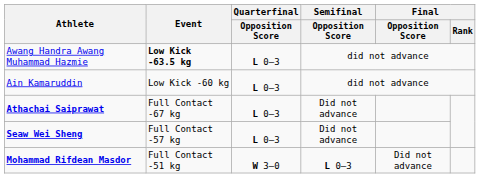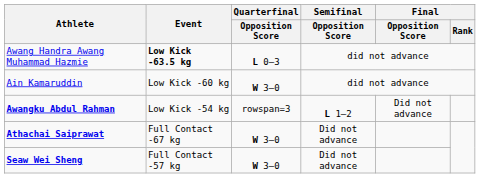(266, 88) L 0–3 -> (266, 88) W 3–0
+ row: (61, 108)
(266, 114) L 0–3 -> (266, 140) W 3–0
(266, 140) L 0–3 -> (266, 165) W 3–0
- row: (69, 160)
